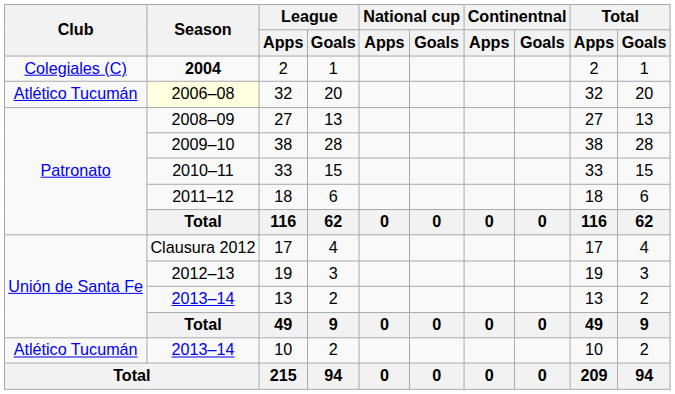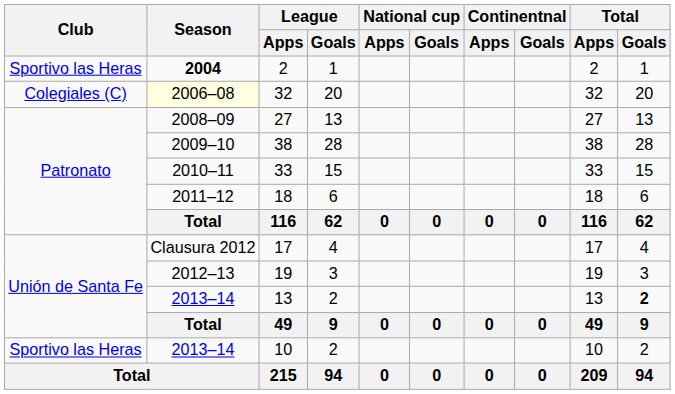(76, 68) Colegiales (C) -> (76, 68) Sportivo las Heras
(76, 94) Atlético Tucumán -> (76, 94) Colegiales (C)
(644, 299) normal -> (644, 299) bold
(76, 350) Atlético Tucumán -> (76, 350) Sportivo las Heras
